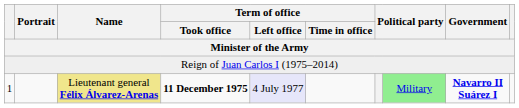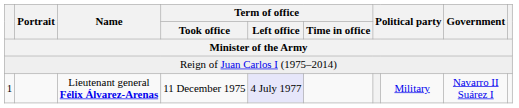(109, 88) khaki background -> (109, 88) no background
(205, 88) bold -> (204, 88) normal
(414, 88) lightgreen background -> (412, 88) no background
(478, 88) bold -> (476, 88) normal
